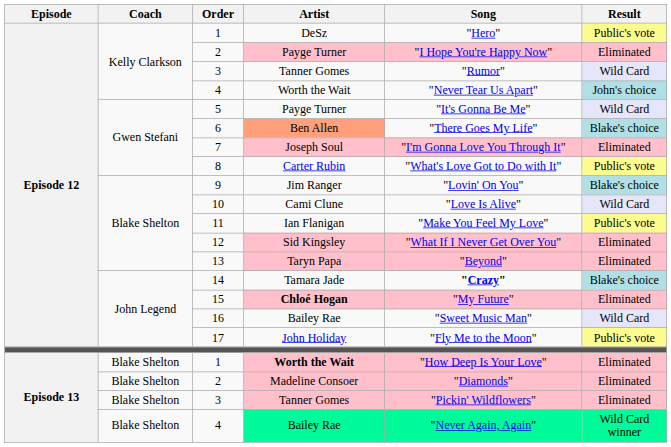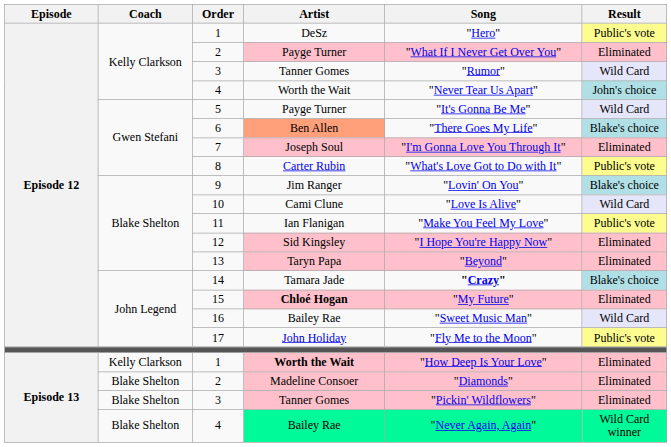(483, 52) "I Hope You're Happy Now" -> (483, 52) "What If I Never Get Over You"
(483, 242) "What If I Never Get Over You" -> (483, 242) "I Hope You're Happy Now"
(145, 362) Blake Shelton -> (145, 362) Kelly Clarkson
